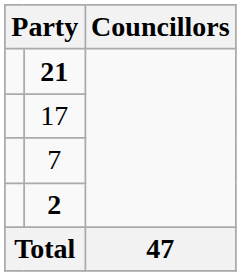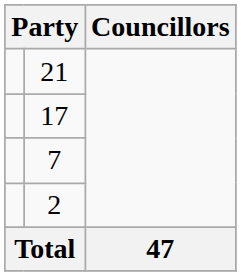(54, 71) bold -> (54, 71) normal
(54, 204) bold -> (54, 204) normal
